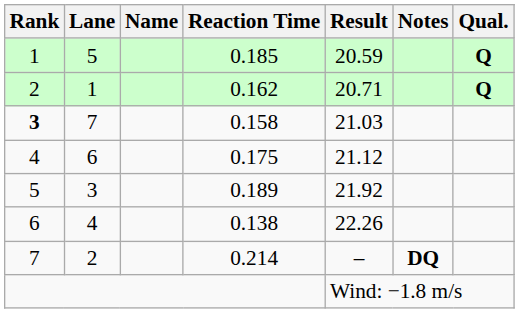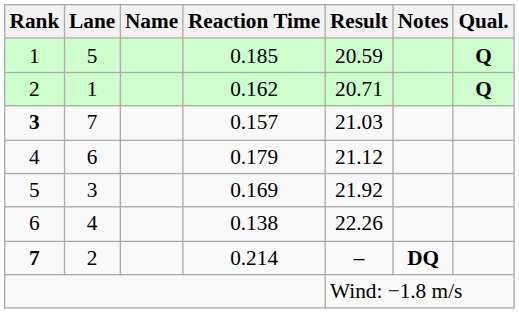(254, 122) 0.158 -> (254, 122) 0.157
(254, 156) 0.175 -> (254, 156) 0.179
(254, 190) 0.189 -> (254, 190) 0.169
(34, 257) normal -> (34, 257) bold
